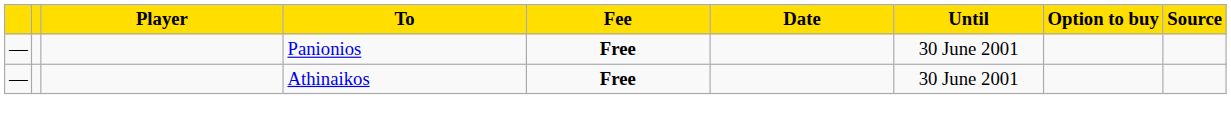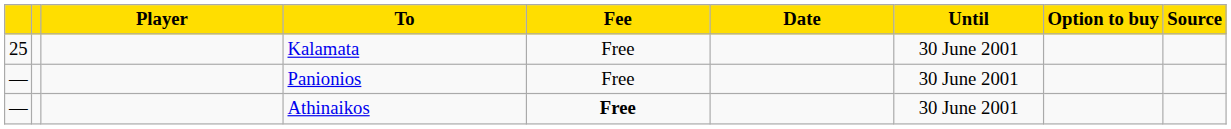+ row: (323, 49)
(618, 49) bold -> (618, 78) normal
